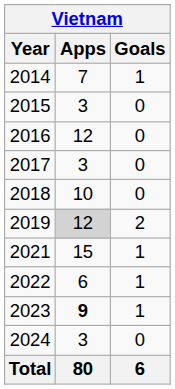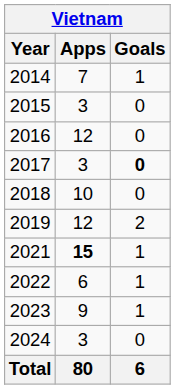(140, 164) normal -> (140, 164) bold
(83, 223) lightgrey background -> (83, 223) no background
(83, 252) normal -> (83, 252) bold
(83, 310) bold -> (83, 310) normal
